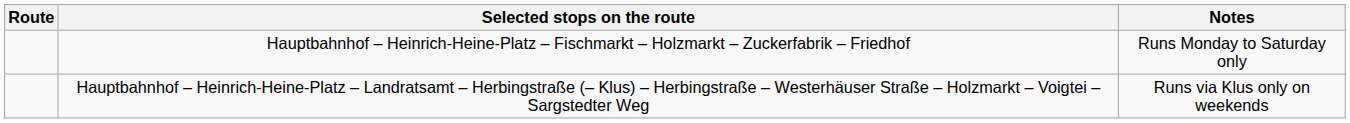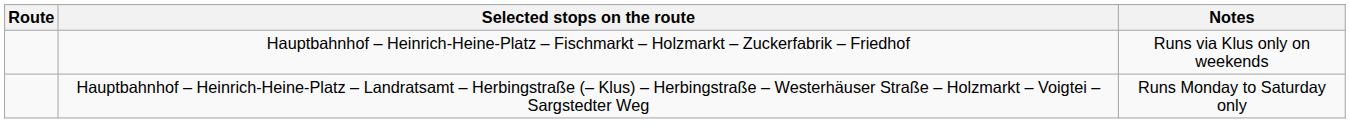(1232, 52) Runs Monday to Saturday only -> (1232, 52) Runs via Klus only on weekends
(1232, 96) Runs via Klus only on weekends -> (1232, 96) Runs Monday to Saturday only
